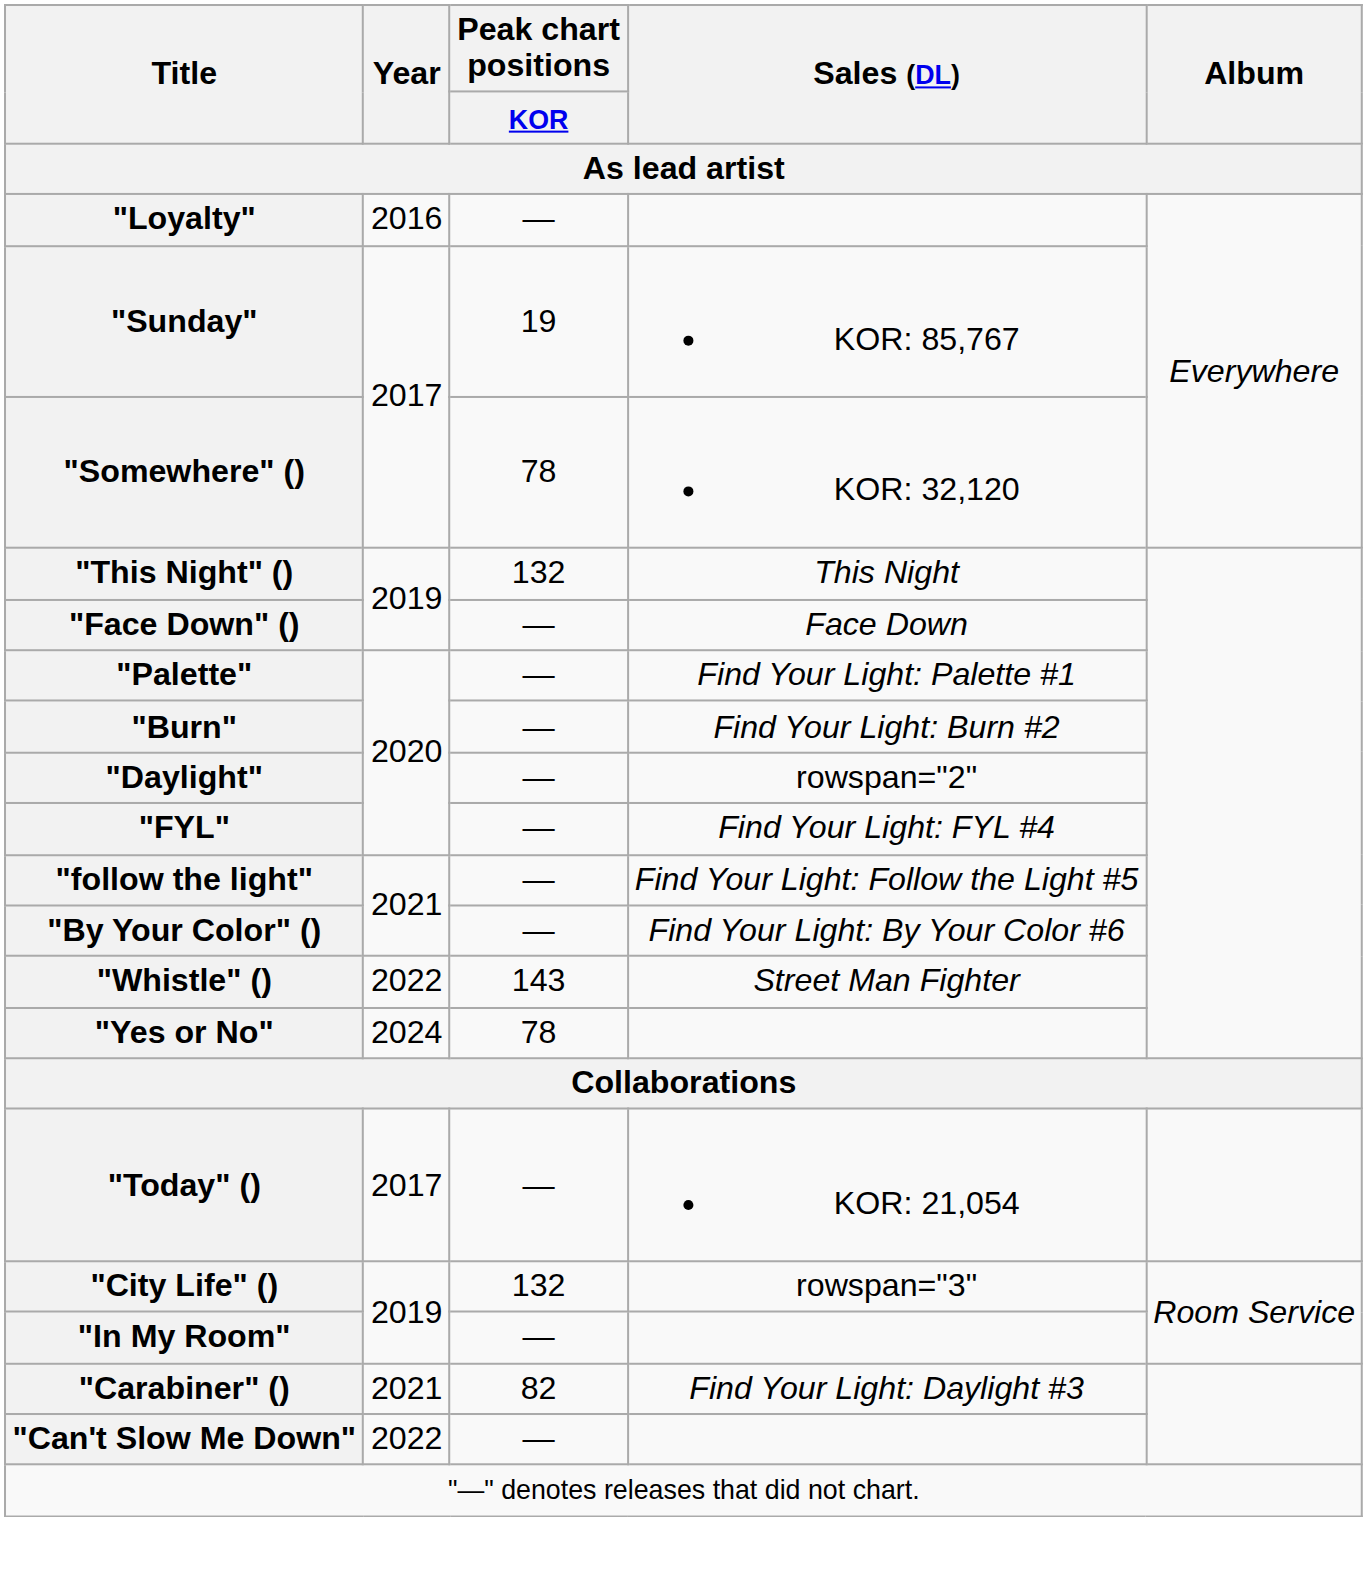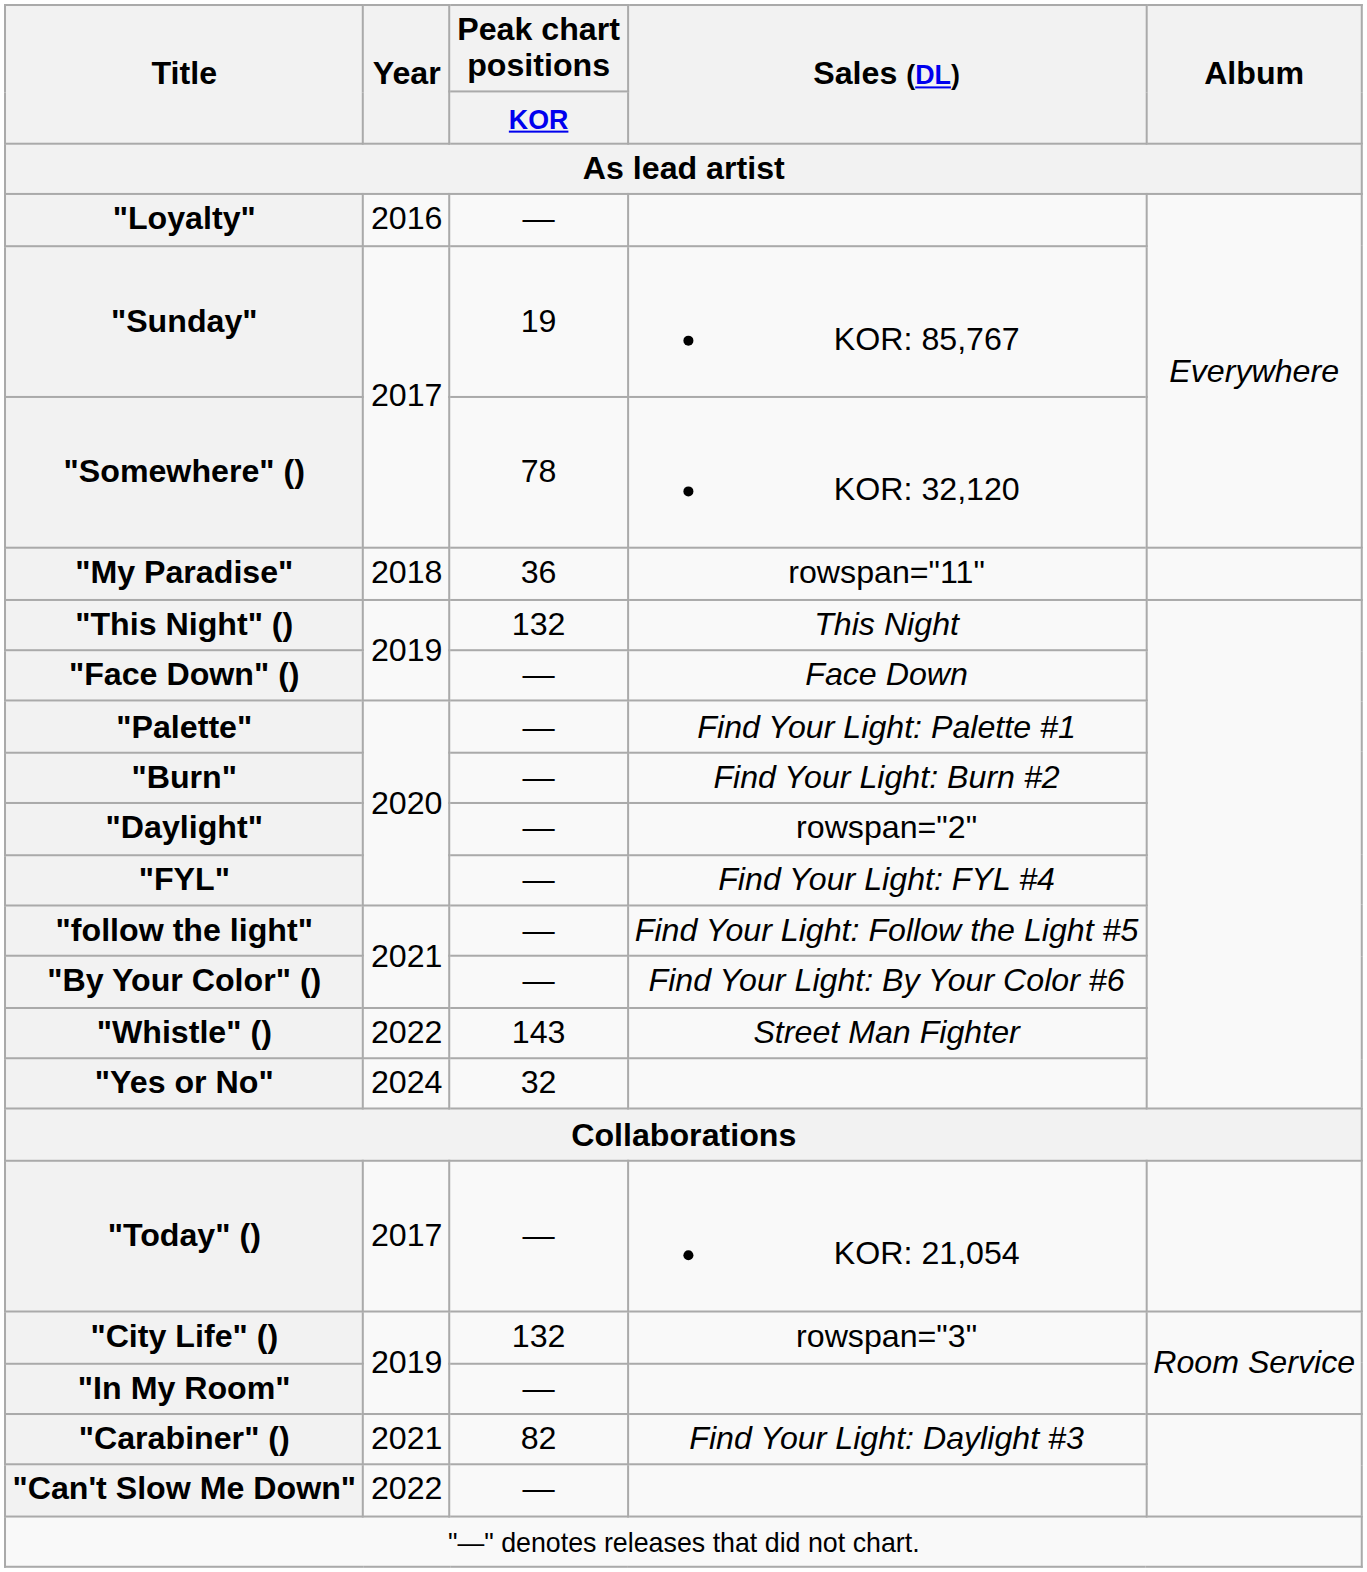+ row: (184, 573)
(539, 1032) 78 -> (539, 1083) 32
